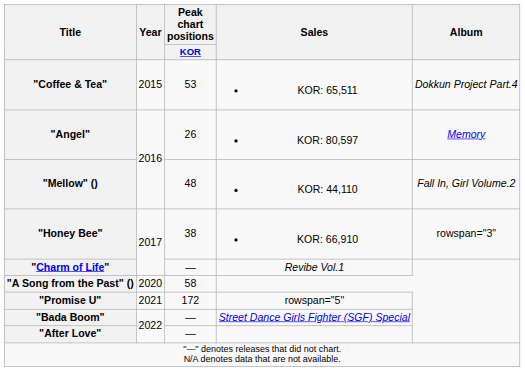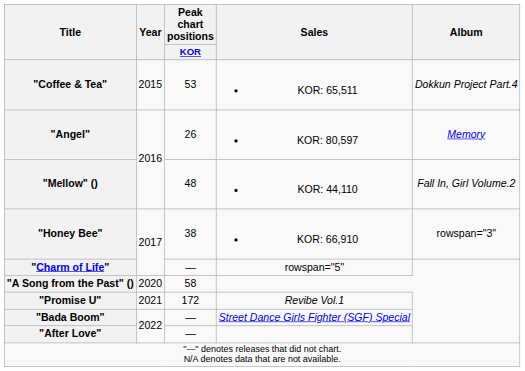(314, 267) Revibe Vol.1 -> (314, 267) rowspan="5"
(314, 300) rowspan="5" -> (314, 300) Revibe Vol.1
